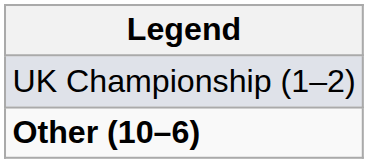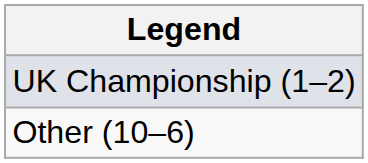(106, 132) bold -> (104, 132) normal
